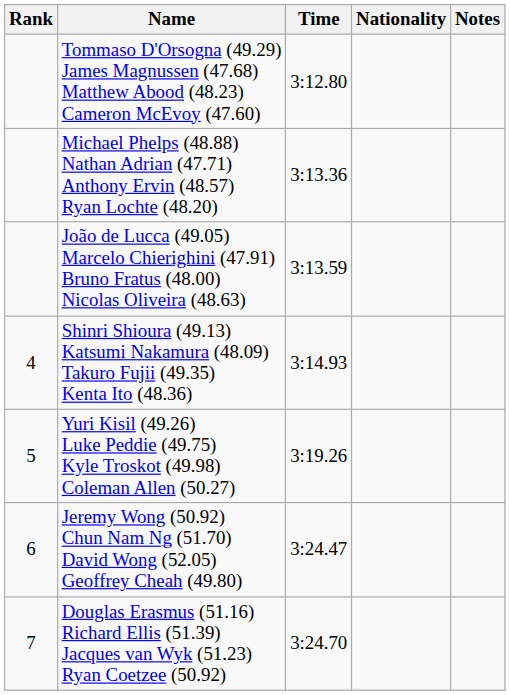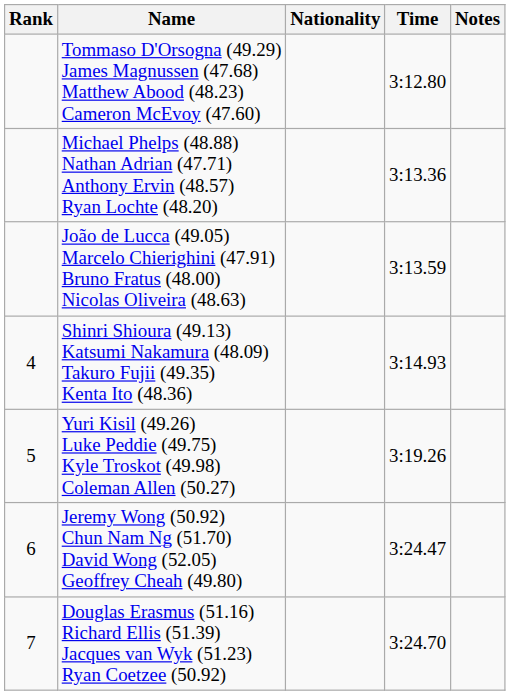columns swapped: (401, 19) <-> (319, 19)
